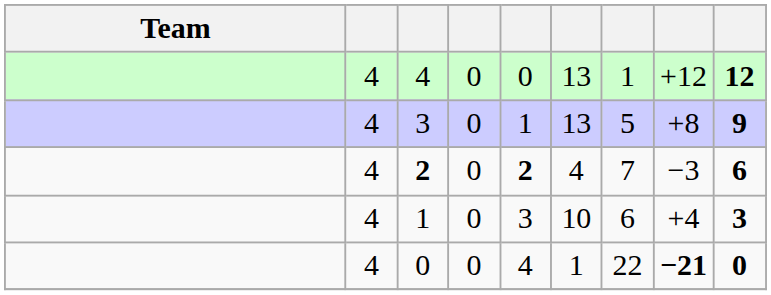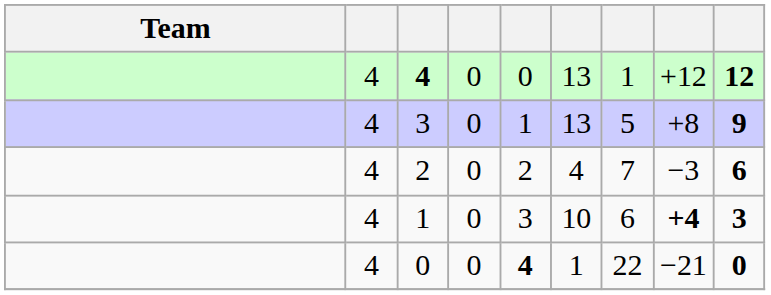(423, 75) normal -> (423, 75) bold
(423, 170) bold -> (423, 170) normal
(525, 170) bold -> (525, 170) normal
(684, 218) normal -> (683, 218) bold
(525, 265) normal -> (525, 265) bold
(684, 265) bold -> (683, 265) normal
